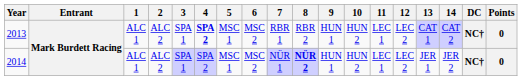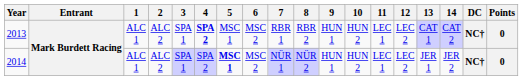(229, 61) normal -> (230, 61) bold
(305, 61) bold -> (306, 61) normal
